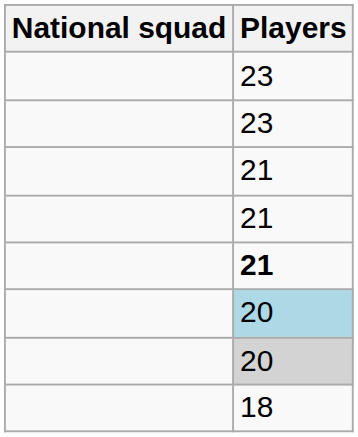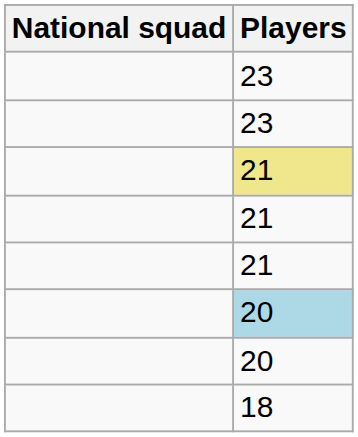(257, 170) no background -> (257, 170) khaki background
(257, 265) bold -> (257, 265) normal
(257, 360) lightgrey background -> (257, 360) no background
